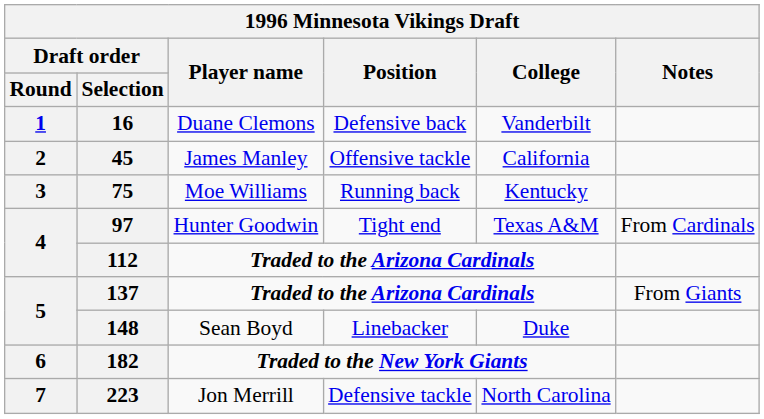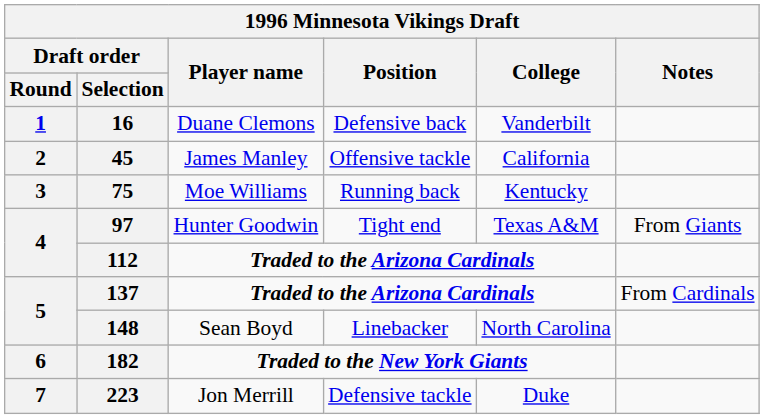(688, 225) From Cardinals -> (688, 225) From Giants
(688, 293) From Giants -> (688, 293) From Cardinals
(546, 327) Duke -> (546, 327) North Carolina
(546, 395) North Carolina -> (546, 395) Duke
